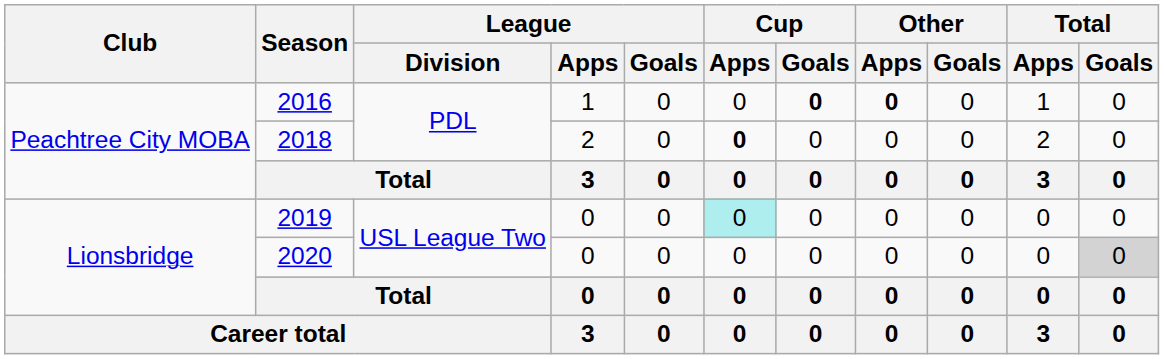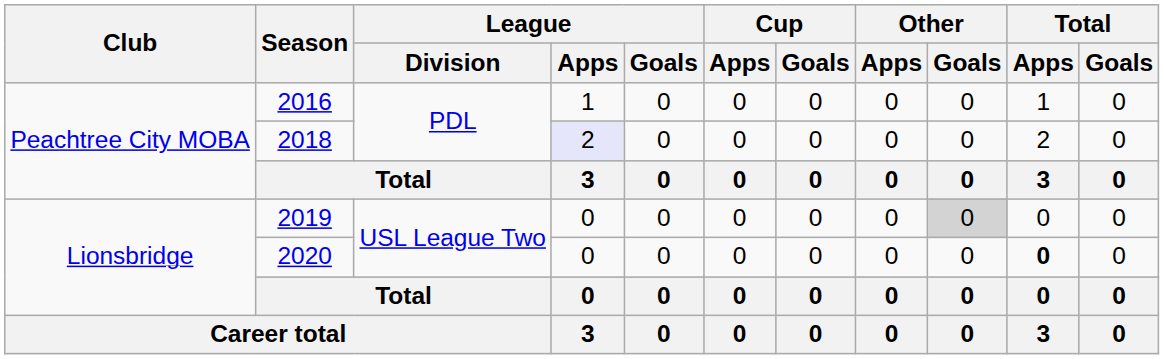(816, 101) bold -> (816, 101) normal
(891, 101) bold -> (891, 101) normal
(588, 140) no background -> (588, 140) lavender background
(740, 140) bold -> (740, 140) normal
(740, 218) paleturquoise background -> (740, 218) no background
(967, 218) no background -> (967, 218) lightgrey background
(1043, 256) normal -> (1043, 256) bold
(1119, 256) lightgrey background -> (1119, 256) no background
